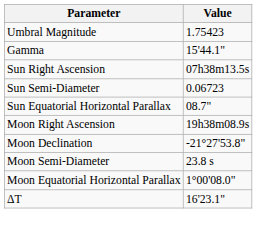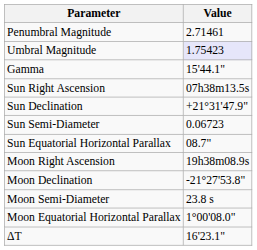+ row: (59, 32)
(205, 32) no background -> (205, 50) lavender background
+ row: (45, 106)
